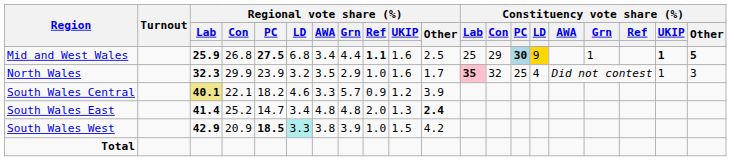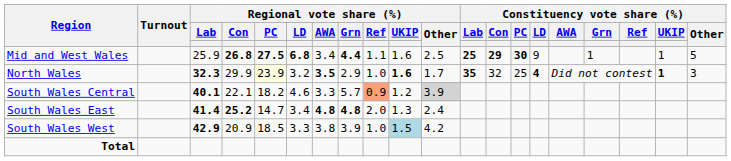(206, 55) bold -> (206, 55) normal
(238, 55) normal -> (238, 55) bold
(300, 55) normal -> (300, 55) bold
(351, 55) normal -> (351, 55) bold
(376, 55) bold -> (376, 55) normal
(470, 55) normal -> (470, 55) bold
(495, 55) normal -> (495, 55) bold
(521, 55) lightblue background -> (521, 55) no background
(536, 55) gold background -> (536, 55) no background
(661, 55) bold -> (661, 55) normal
(693, 55) bold -> (693, 55) normal
(271, 74) no background -> (271, 74) lightyellow background
(325, 74) normal -> (325, 74) bold
(402, 74) normal -> (402, 74) bold
(470, 74) pink background -> (470, 74) no background
(536, 74) normal -> (536, 74) bold
(661, 74) normal -> (661, 74) bold
(206, 92) khaki background -> (206, 92) no background
(376, 92) no background -> (376, 92) lightsalmon background
(434, 92) no background -> (434, 92) lightgrey background
(238, 110) normal -> (238, 110) bold
(325, 110) normal -> (325, 110) bold
(351, 110) normal -> (351, 110) bold
(434, 110) bold -> (434, 110) normal
(271, 128) bold -> (271, 128) normal
(300, 128) paleturquoise background -> (300, 128) no background
(402, 128) no background -> (402, 128) lightblue background
